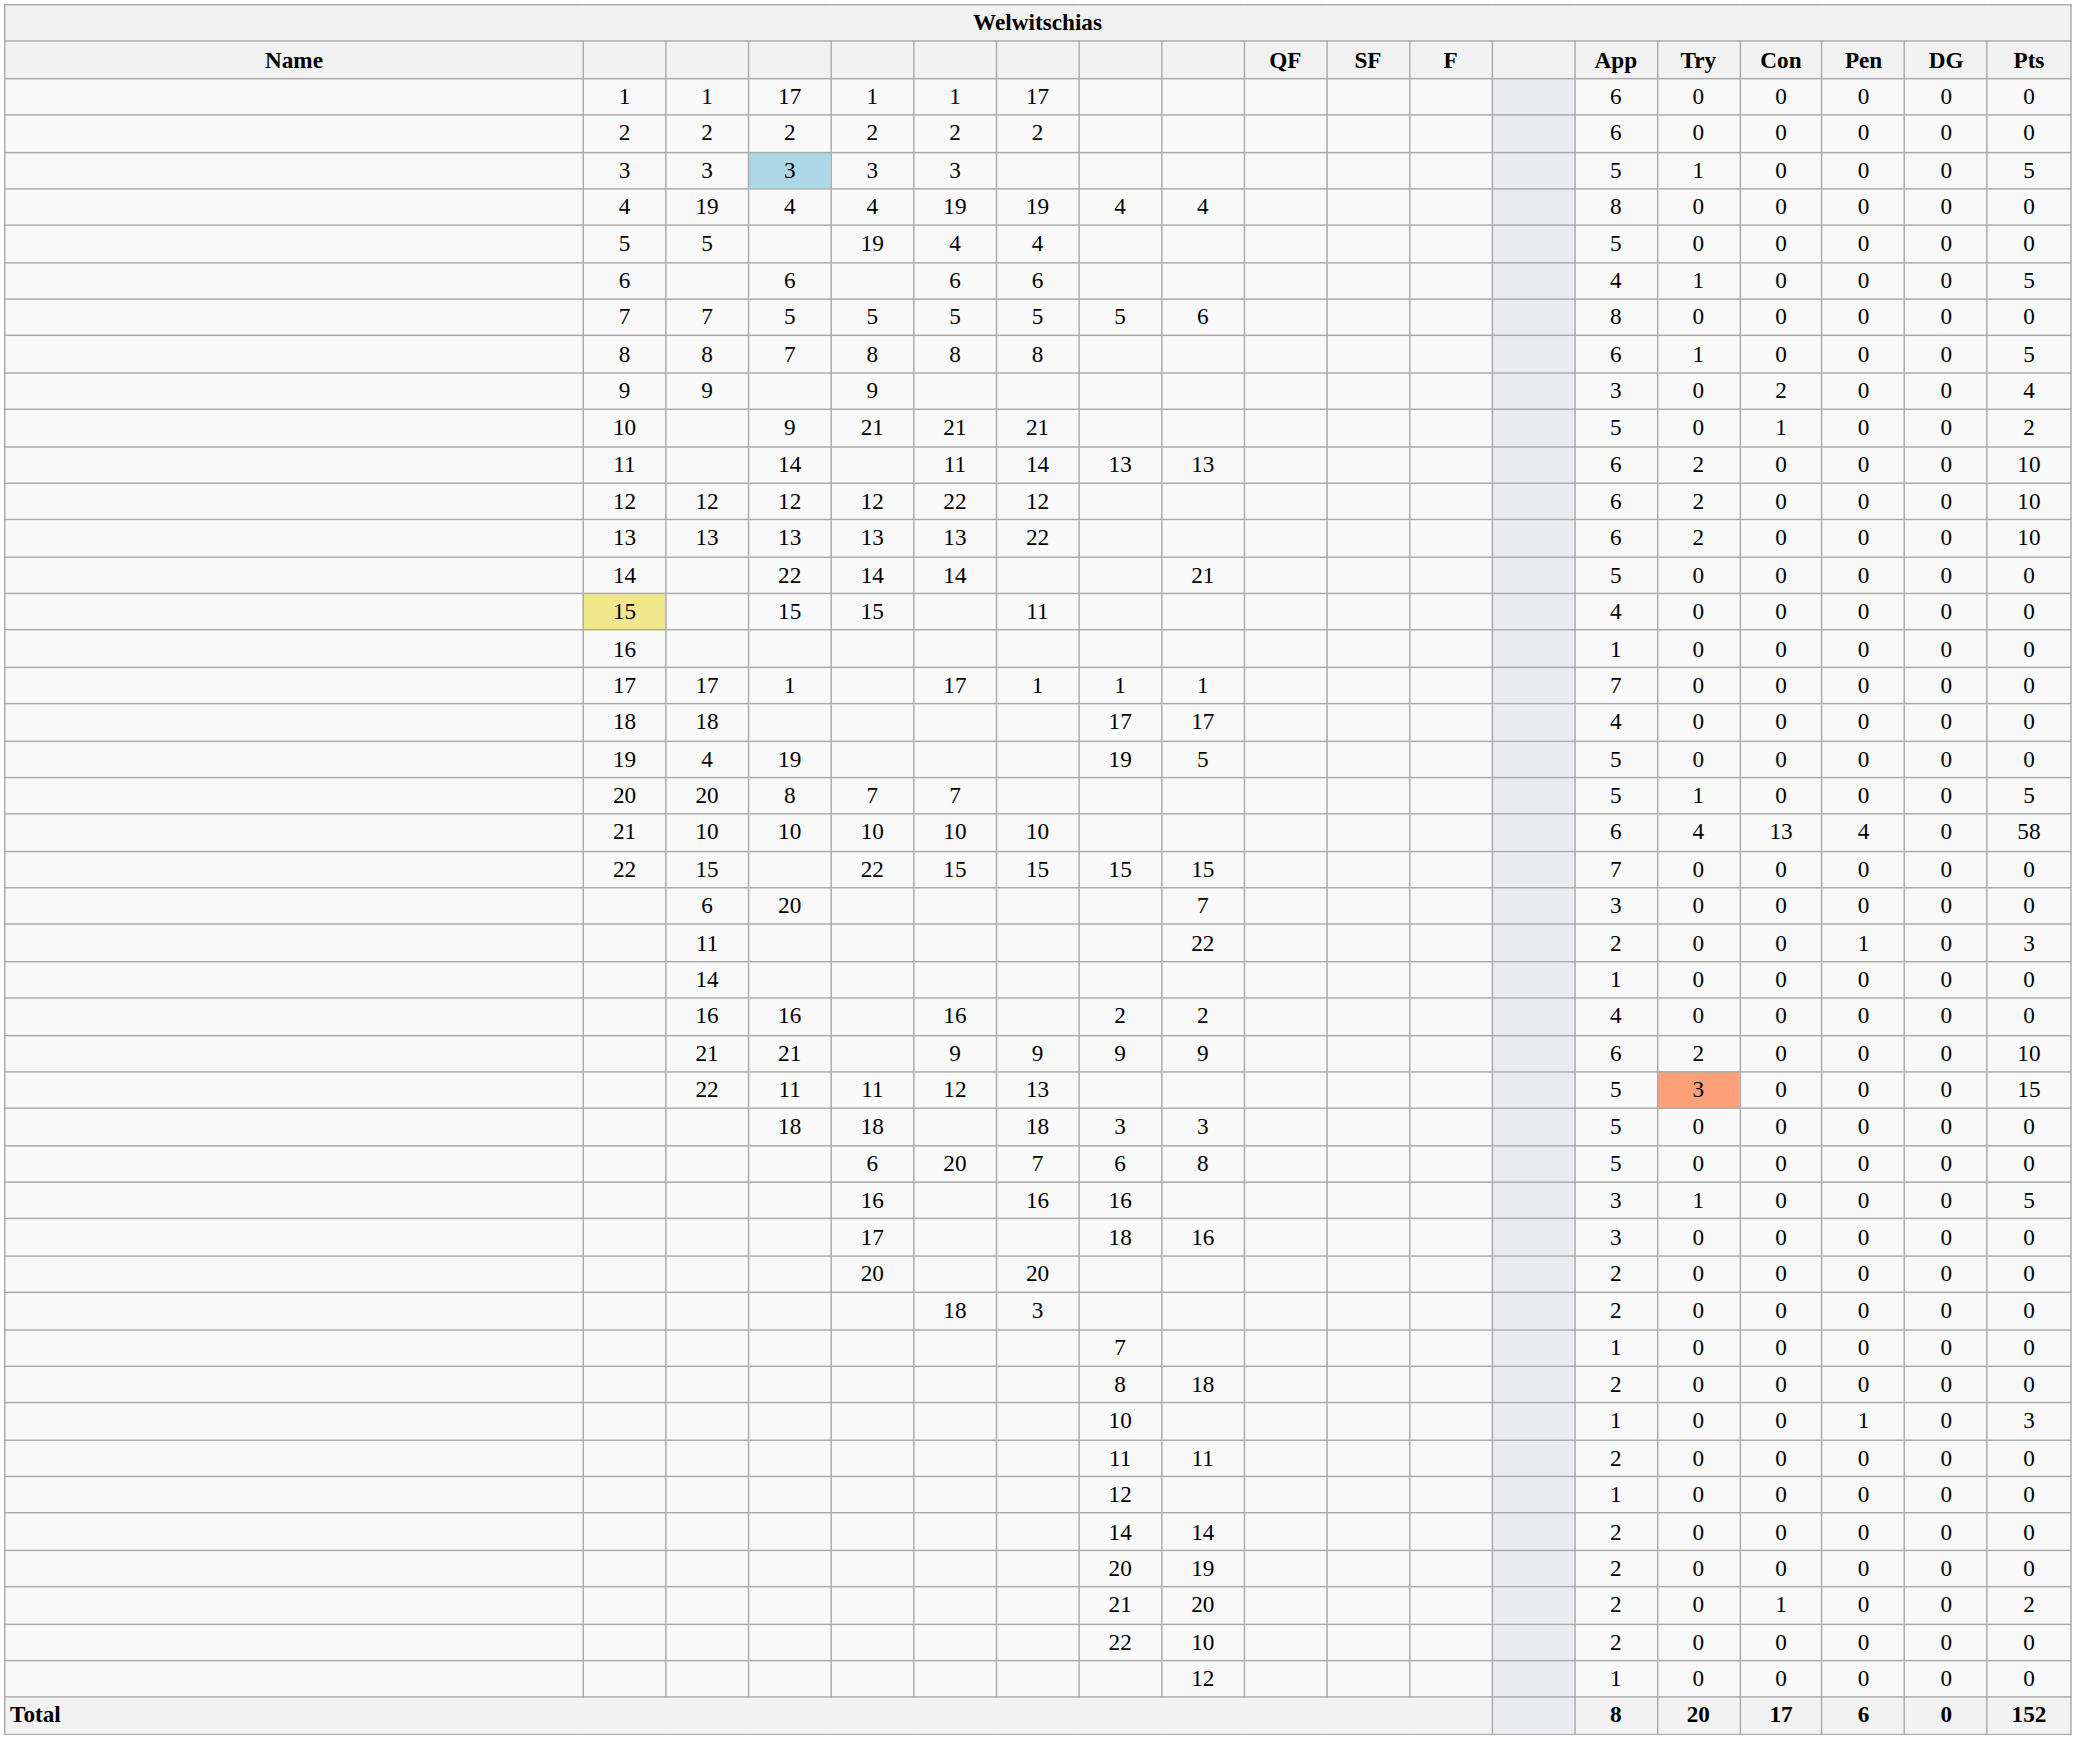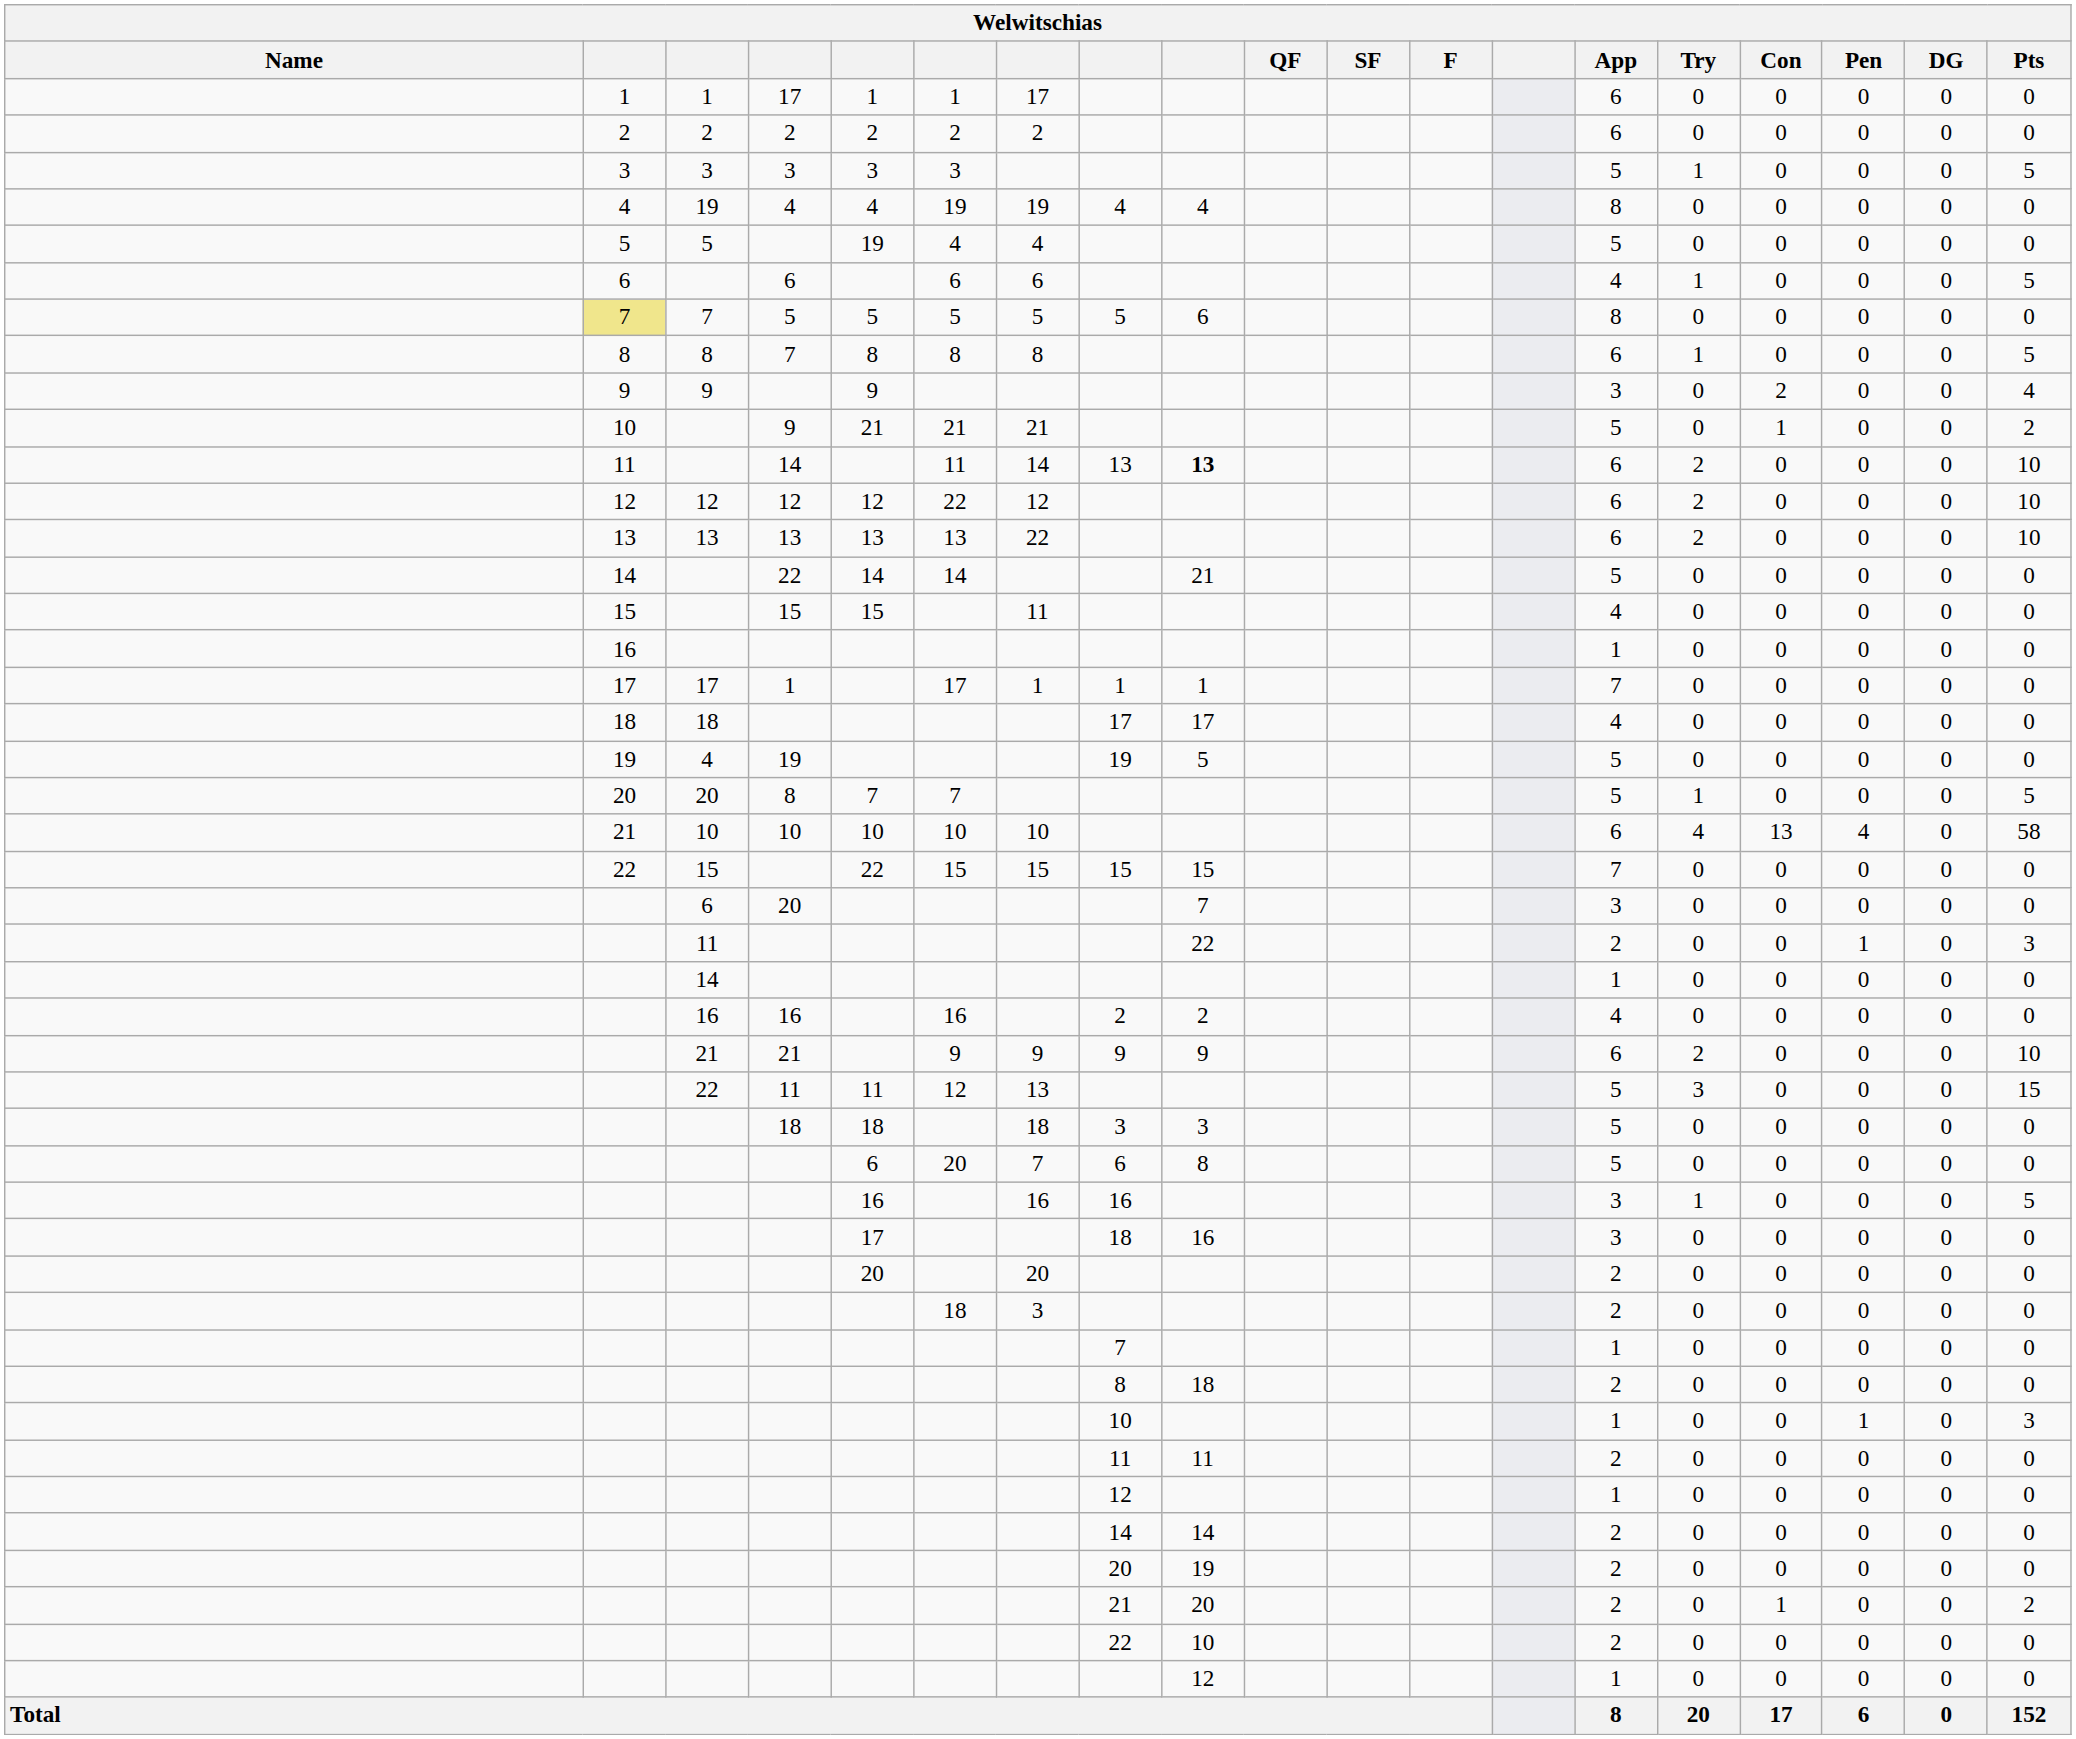(790, 170) lightblue background -> (790, 170) no background
(625, 317) no background -> (625, 317) khaki background
(1203, 464) normal -> (1203, 464) bold
(625, 611) khaki background -> (625, 611) no background
(1698, 1089) lightsalmon background -> (1698, 1089) no background
